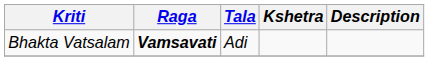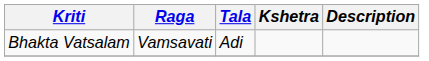(177, 42) bold -> (175, 42) normal
